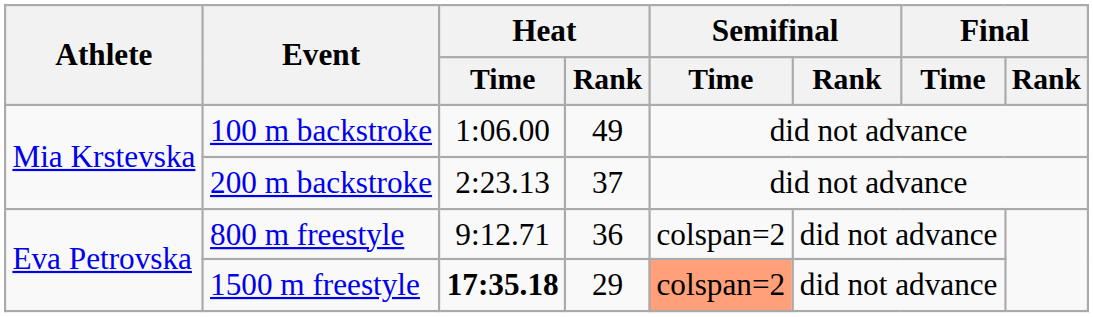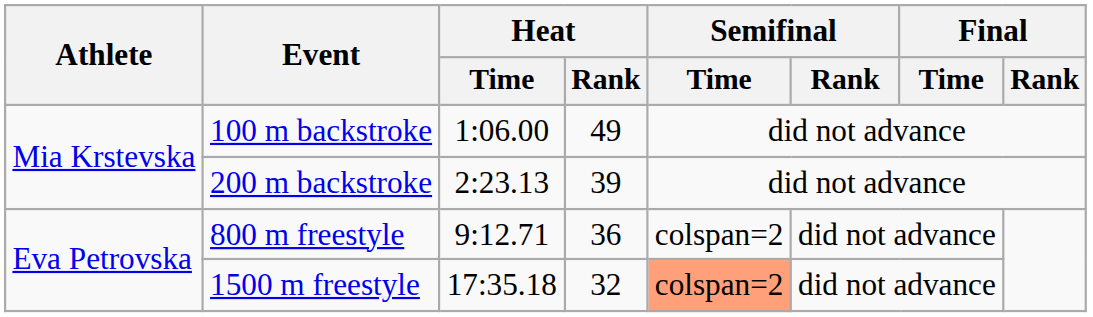(608, 182) 37 -> (606, 182) 39
(503, 285) bold -> (502, 285) normal
(608, 285) 29 -> (606, 285) 32
